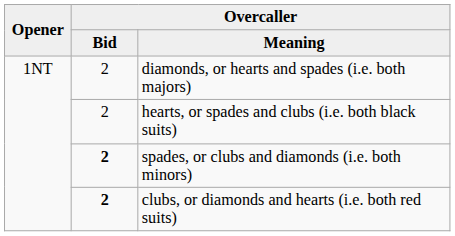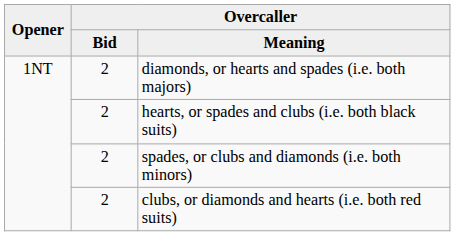(105, 156) bold -> (105, 156) normal
(105, 199) bold -> (105, 199) normal
